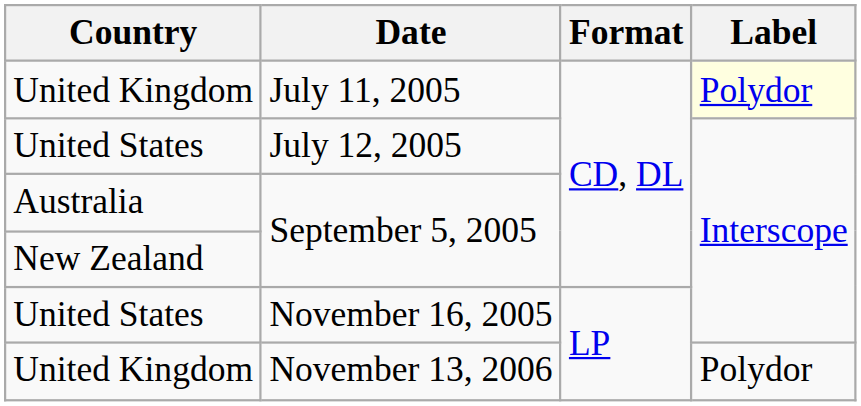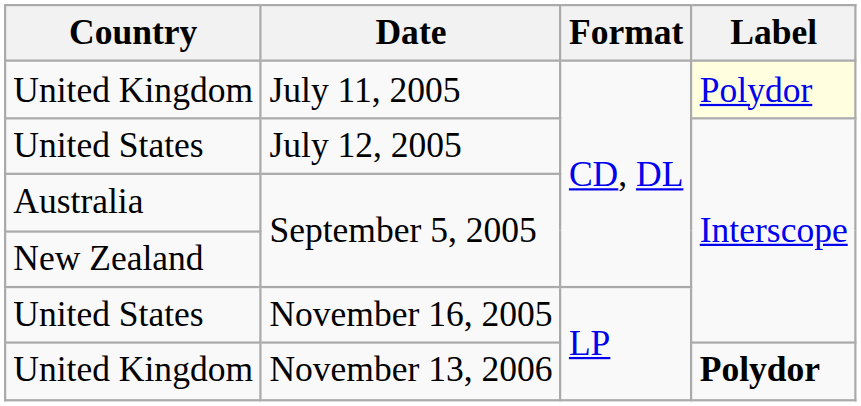(756, 370) normal -> (760, 370) bold
